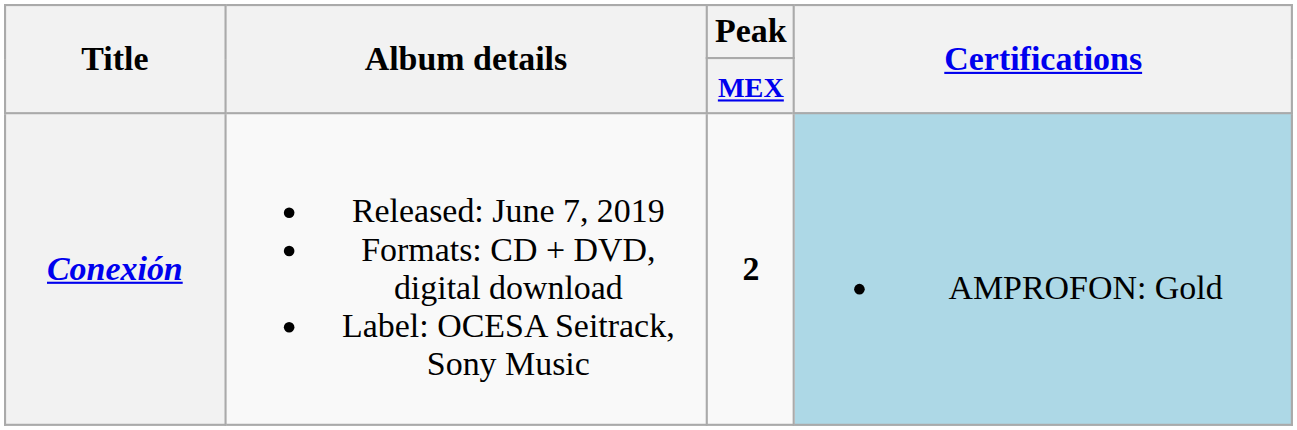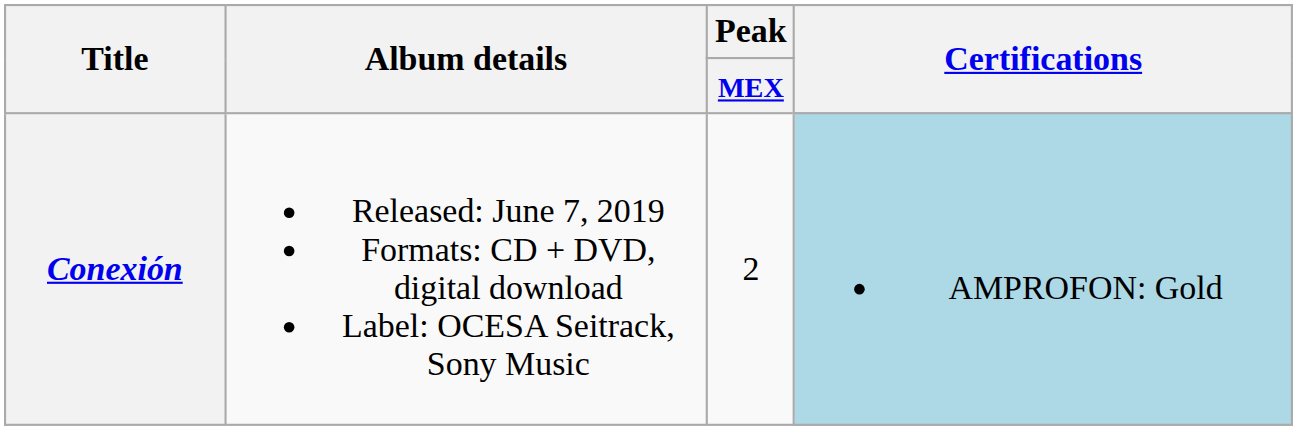(751, 268) bold -> (751, 268) normal
